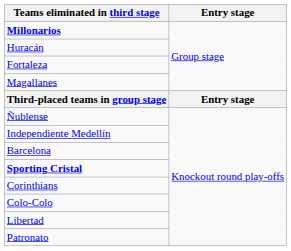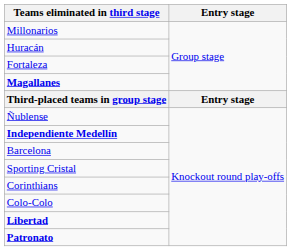(34, 30) bold -> (32, 30) normal
(32, 82) normal -> (33, 82) bold
(59, 133) normal -> (62, 133) bold
(44, 168) bold -> (41, 168) normal
(25, 220) normal -> (27, 220) bold
(28, 237) normal -> (30, 237) bold
